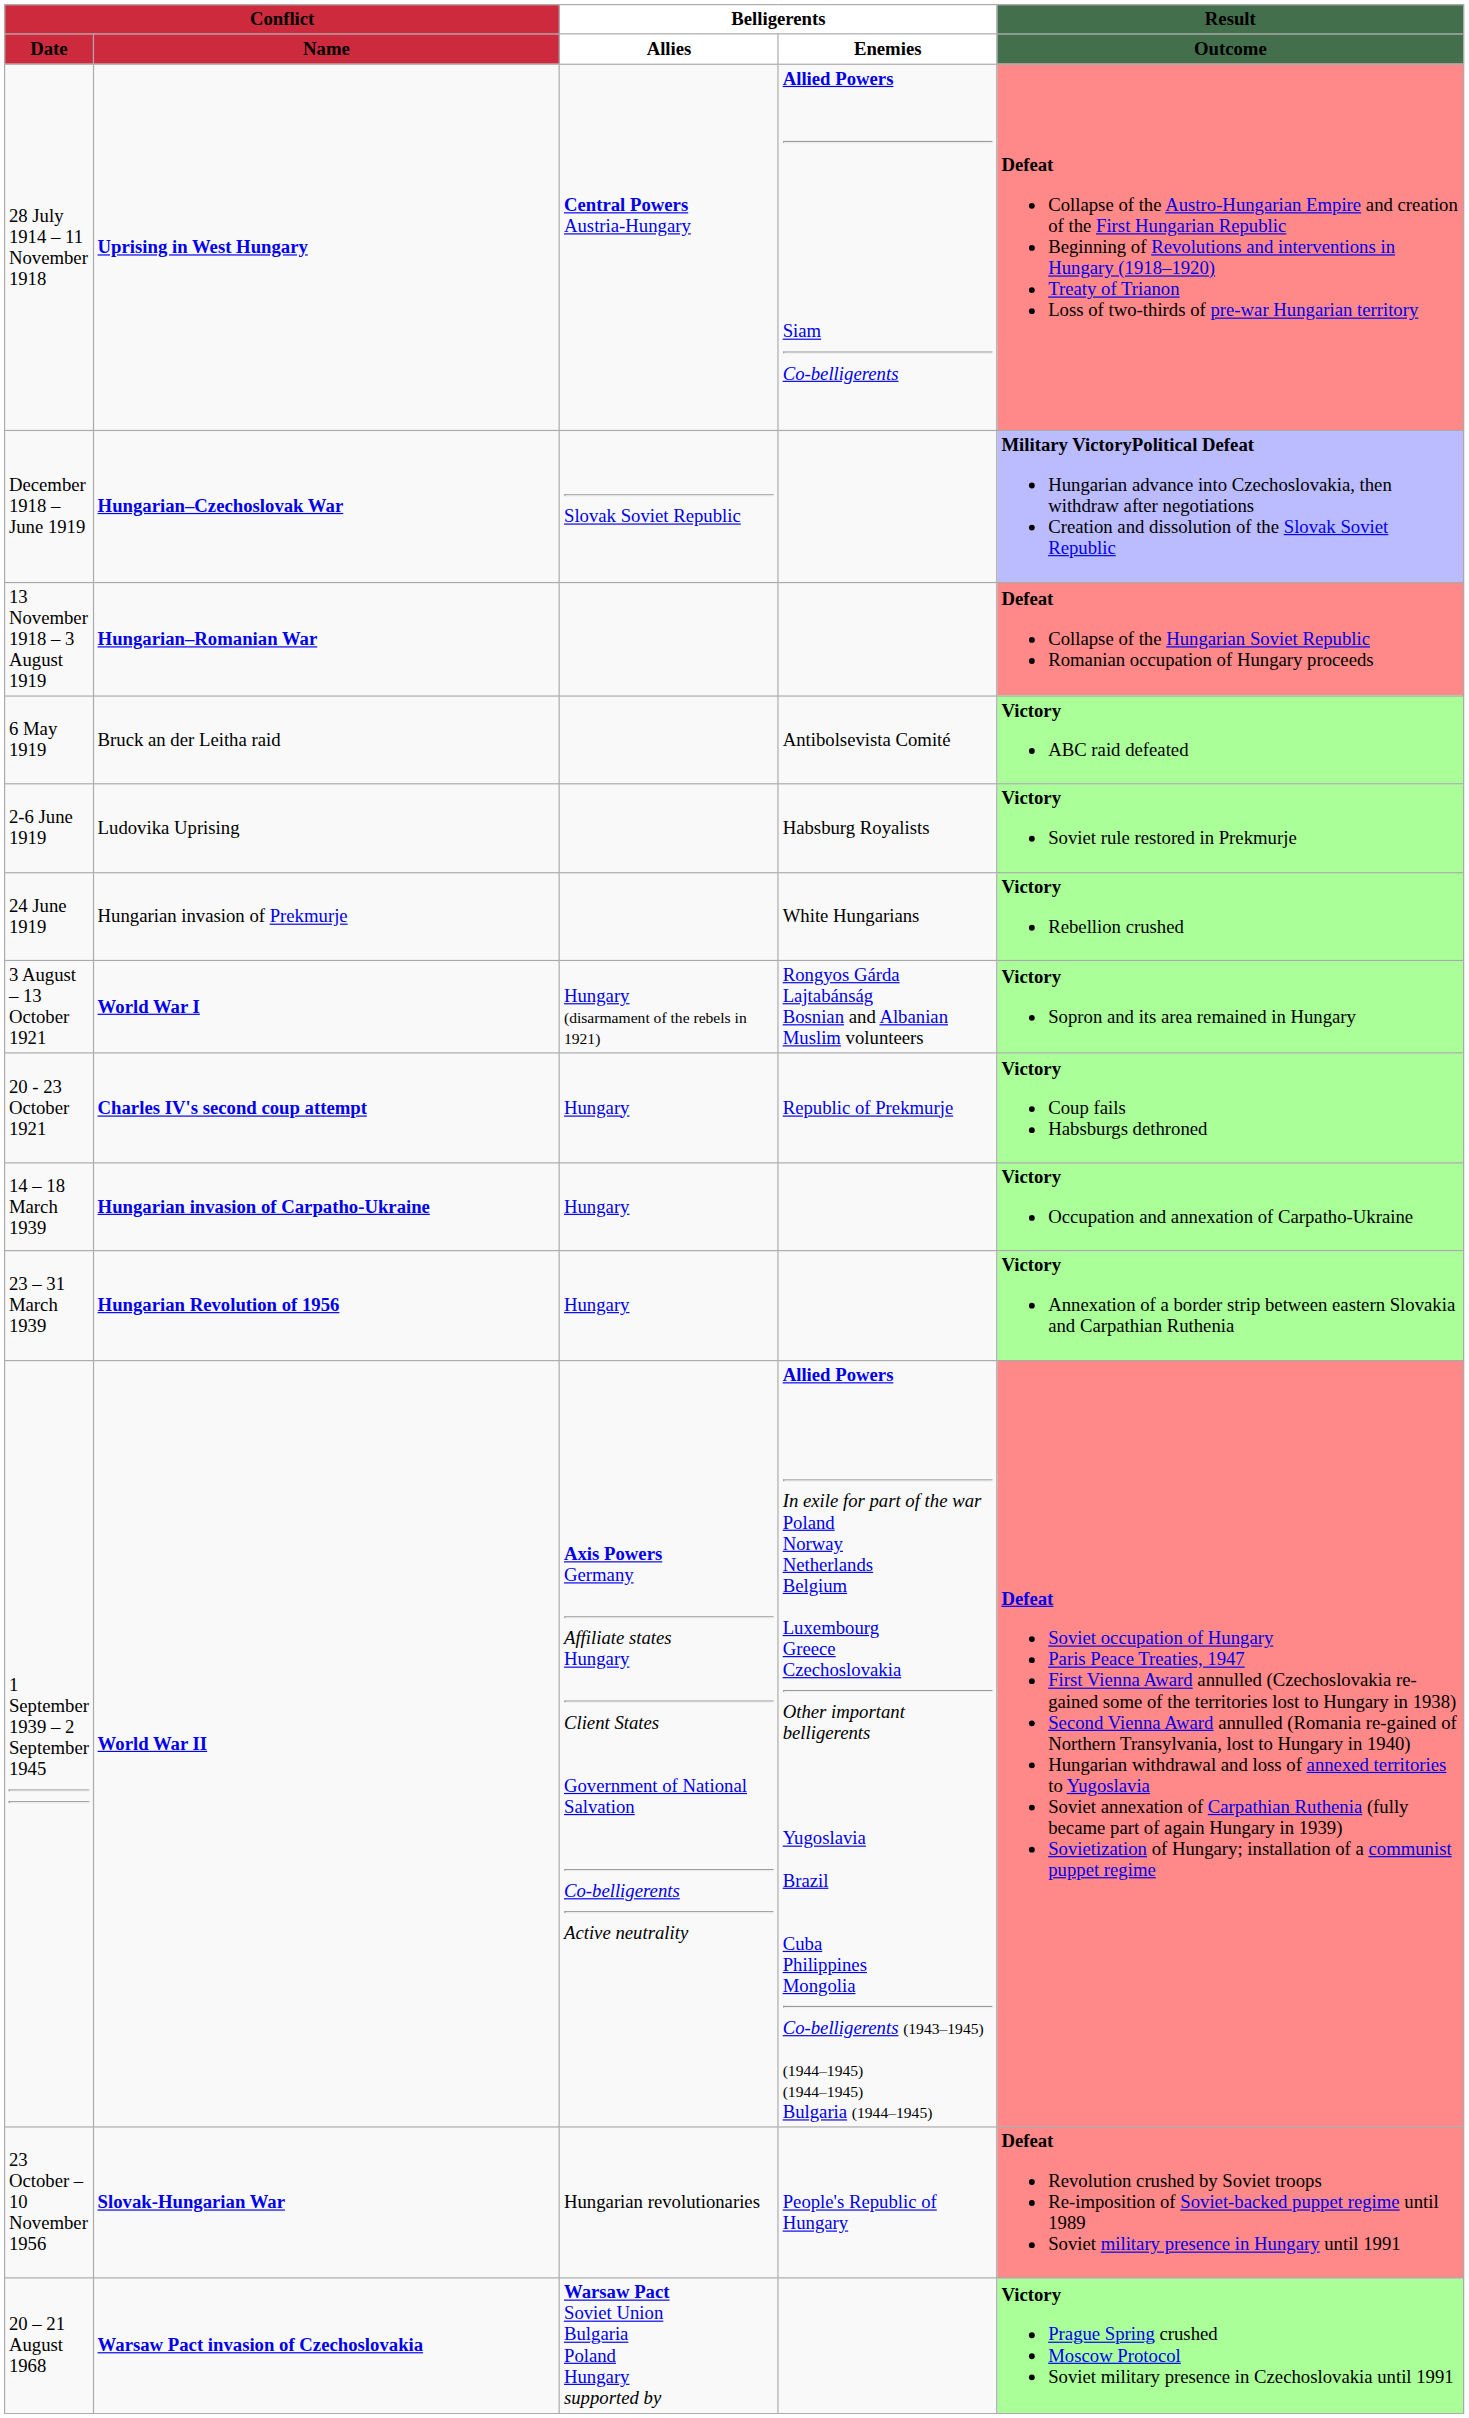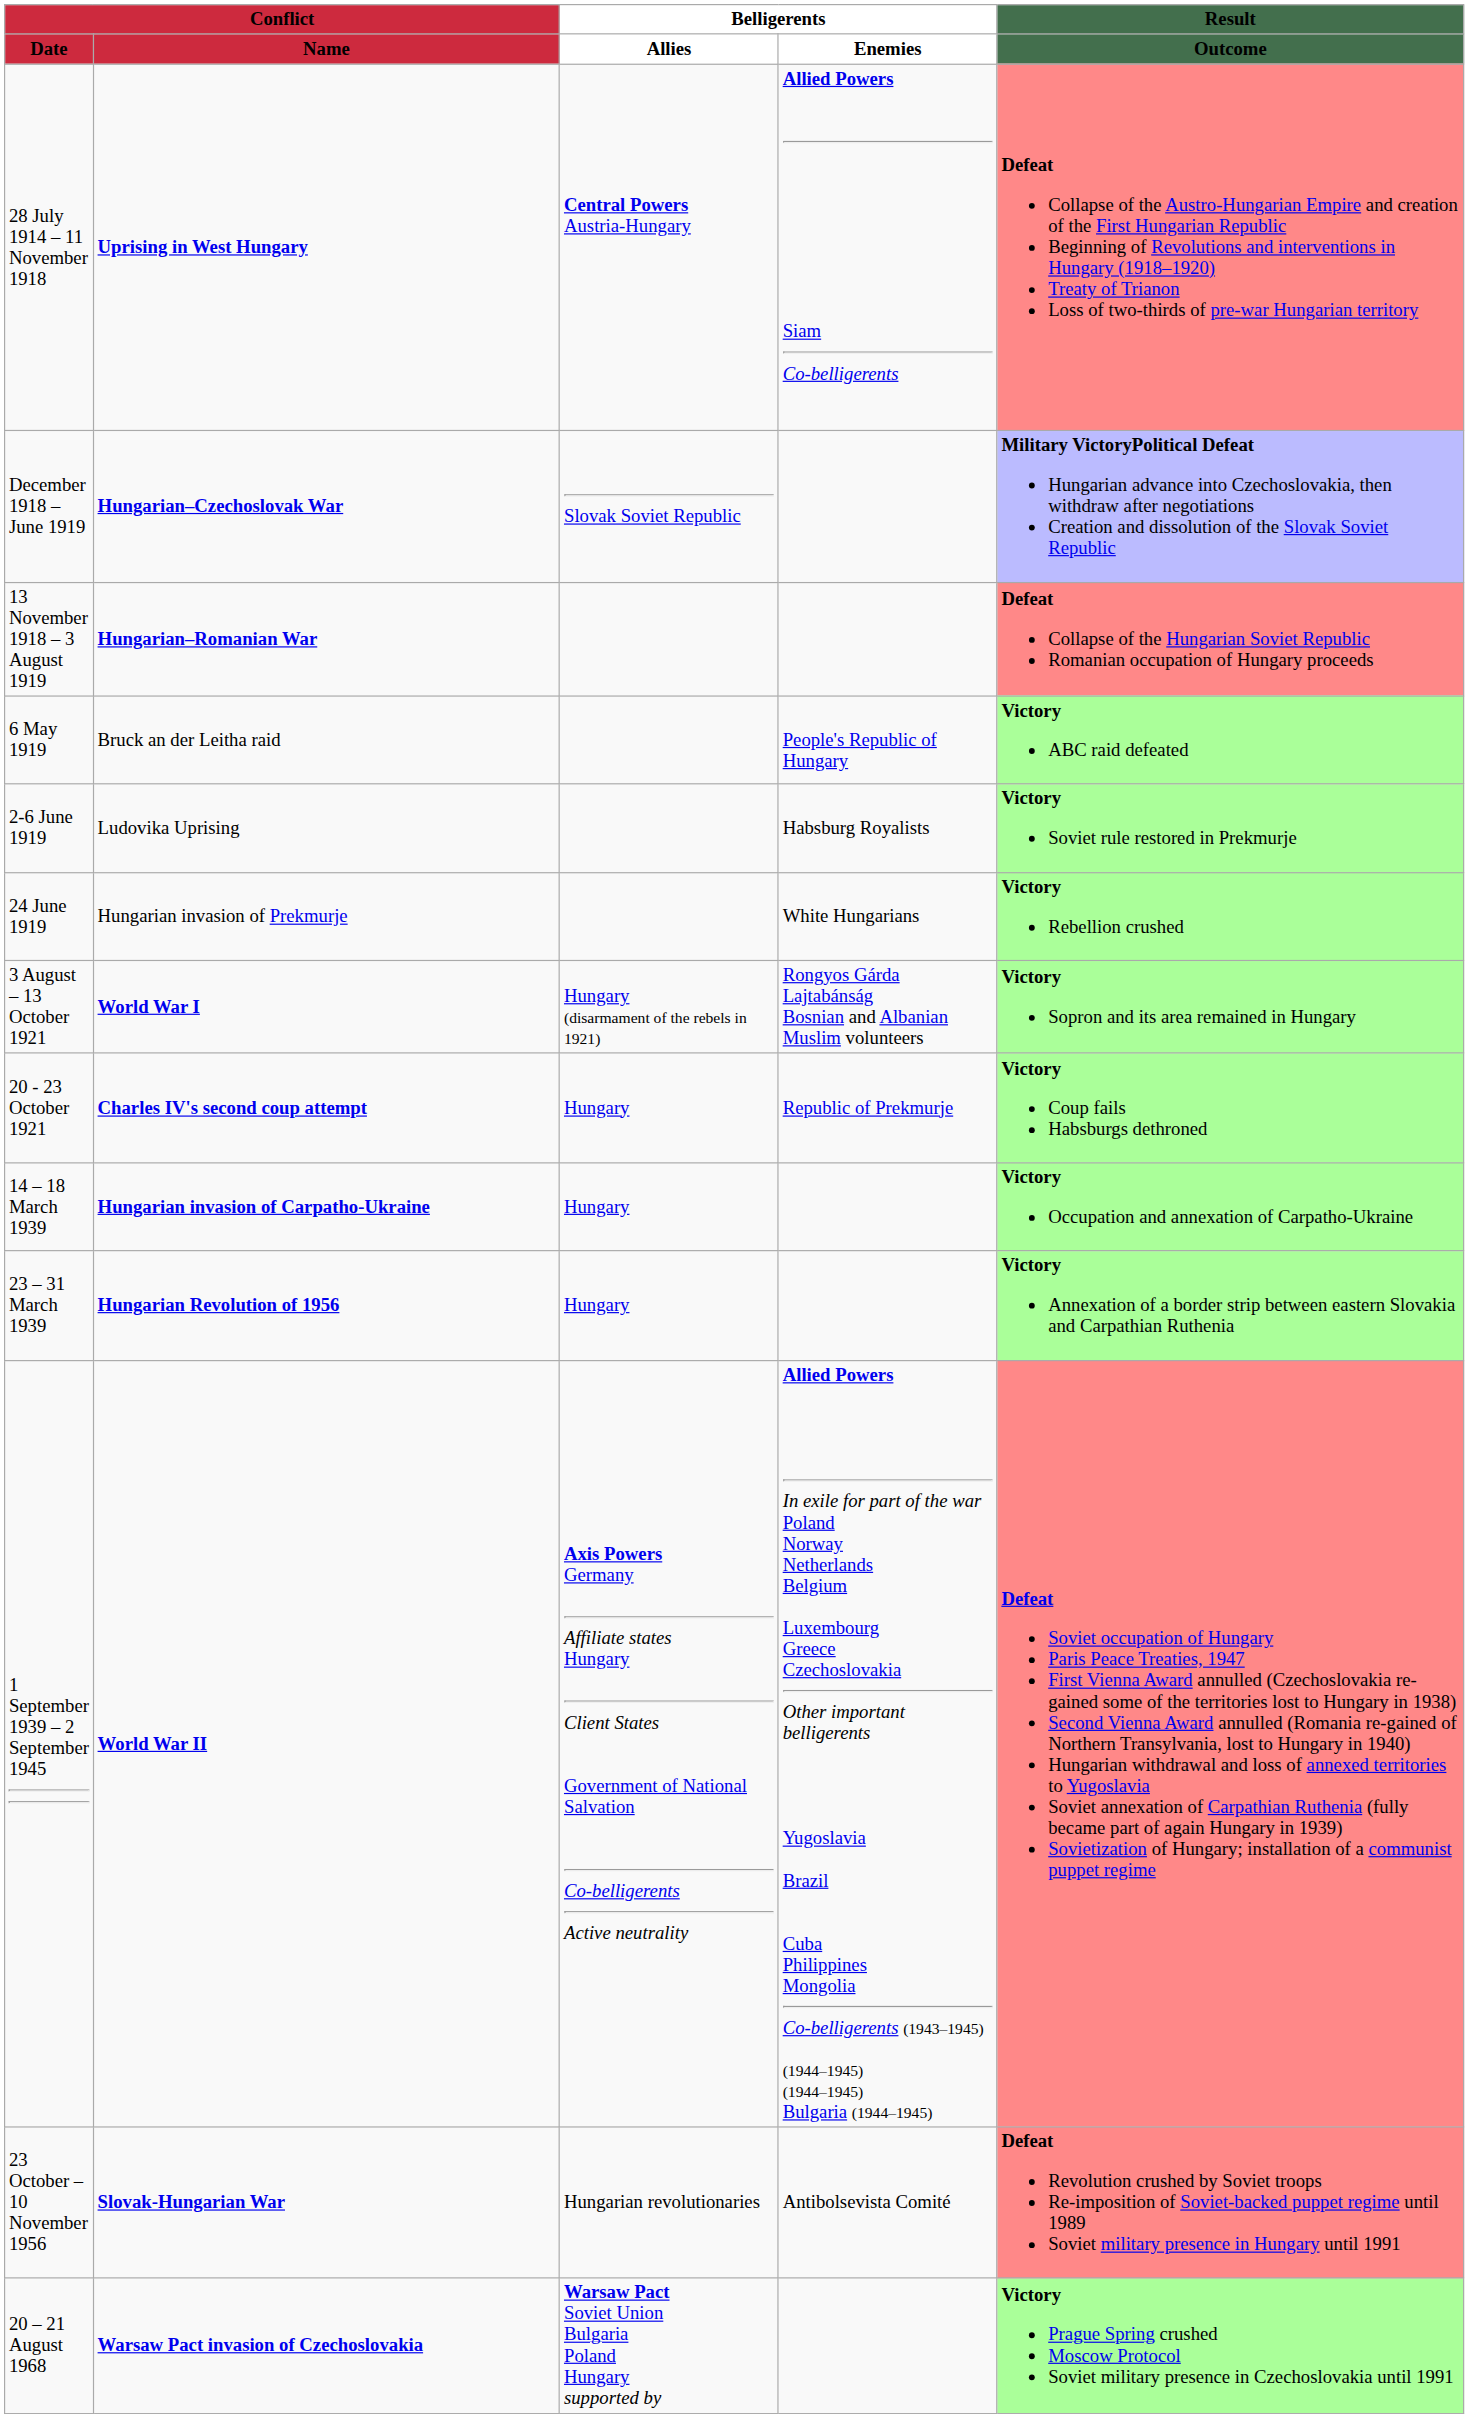(867, 739) Antibolsevista Comité -> (860, 750) People's Republic of Hungary
(860, 2212) People's Republic of Hungary -> (867, 2202) Antibolsevista Comité
